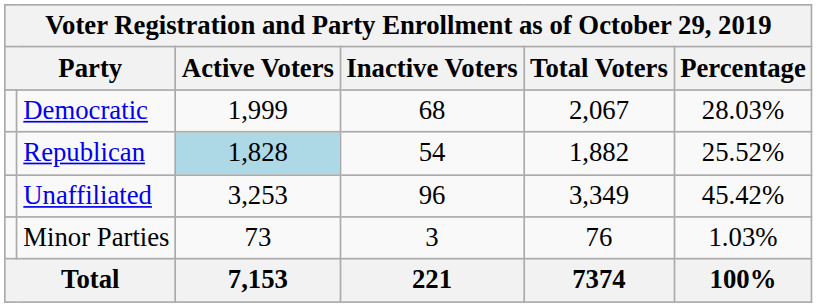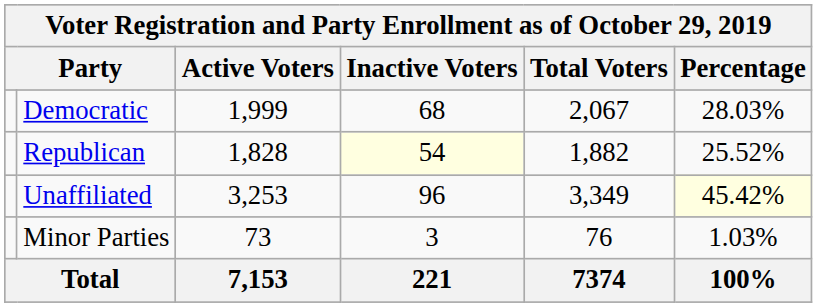(258, 152) lightblue background -> (258, 152) no background
(432, 152) no background -> (432, 152) lightyellow background
(743, 195) no background -> (743, 195) lightyellow background
